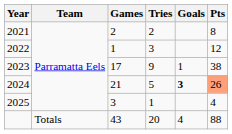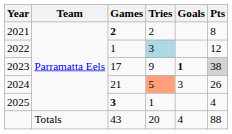(113, 31) normal -> (113, 31) bold
(151, 48) no background -> (151, 48) lightblue background
(180, 66) normal -> (180, 66) bold
(216, 66) no background -> (216, 66) lightgrey background
(151, 84) no background -> (151, 84) lightsalmon background
(180, 84) bold -> (180, 84) normal
(216, 84) lightsalmon background -> (216, 84) no background
(113, 102) normal -> (113, 102) bold
